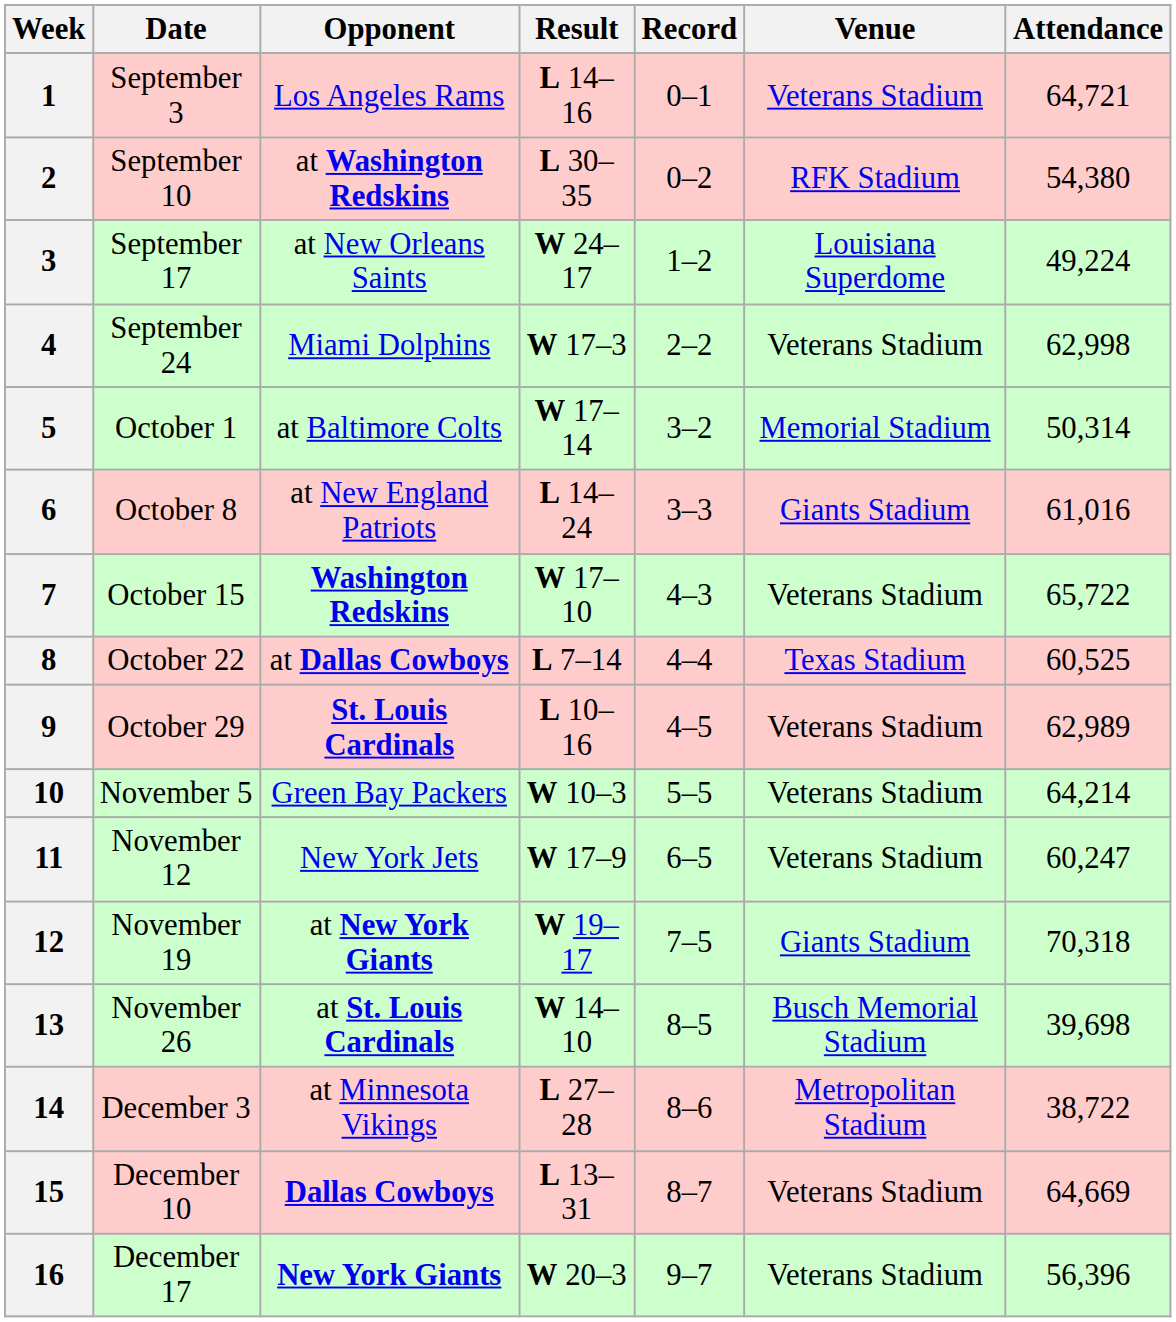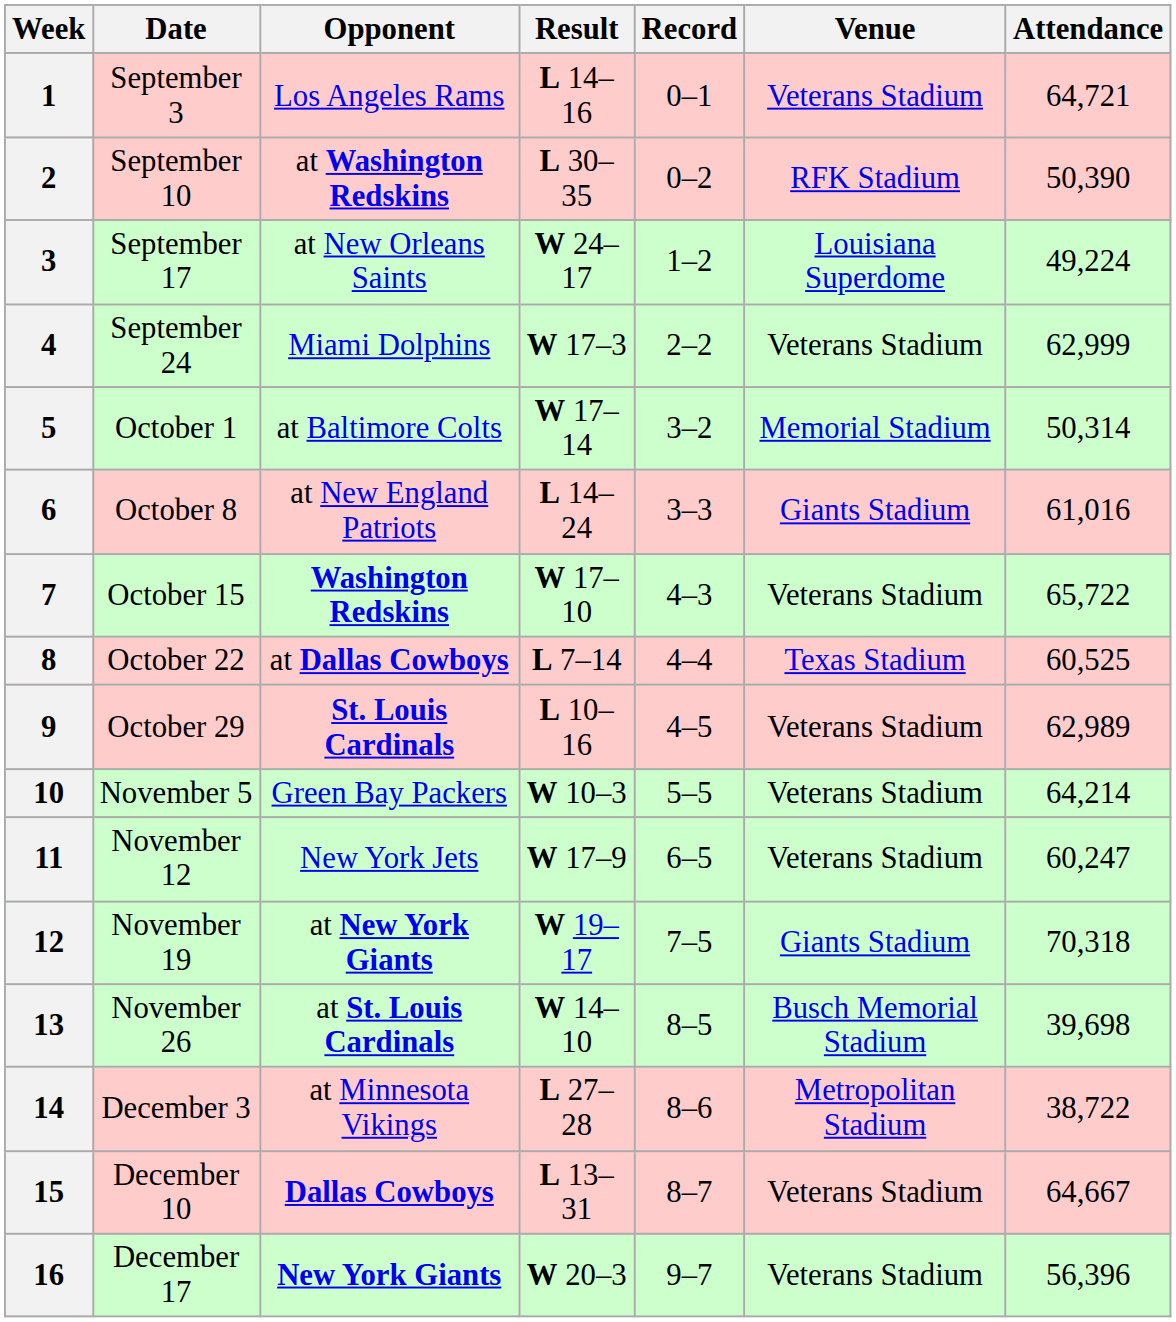(1088, 178) 54,380 -> (1088, 178) 50,390
(1088, 344) 62,998 -> (1088, 344) 62,999
(1088, 1191) 64,669 -> (1088, 1191) 64,667
